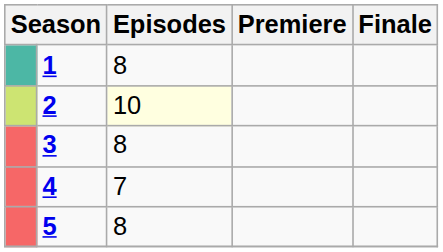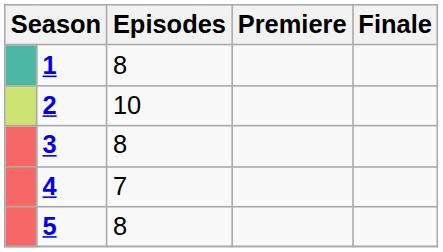(127, 105) lightyellow background -> (127, 105) no background
